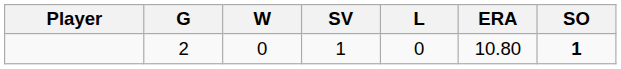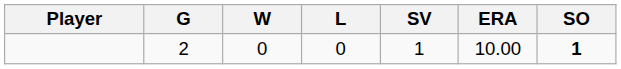columns swapped: (419, 19) <-> (341, 19)
(498, 48) 10.80 -> (498, 48) 10.00
